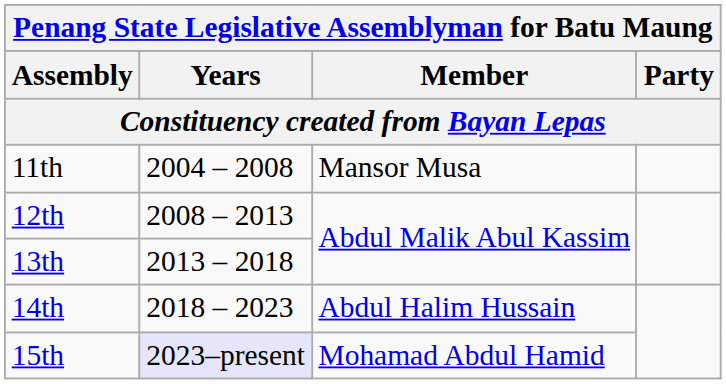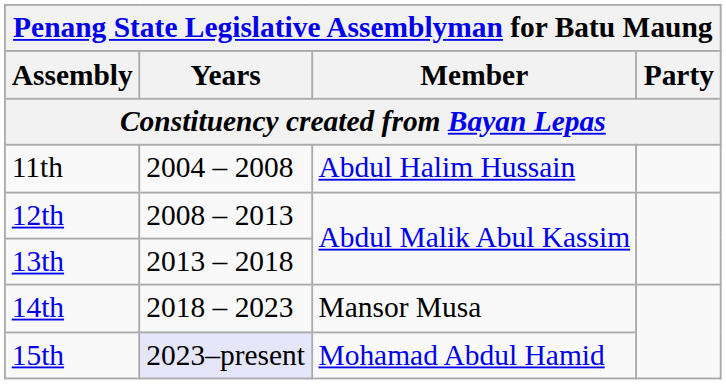(400, 167) Mansor Musa -> (447, 167) Abdul Halim Hussain
(447, 307) Abdul Halim Hussain -> (400, 307) Mansor Musa
